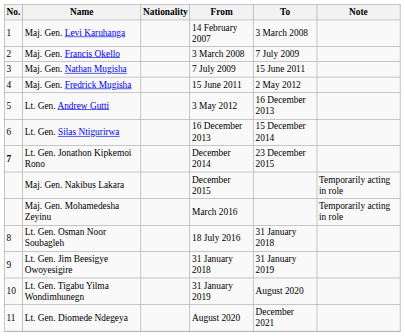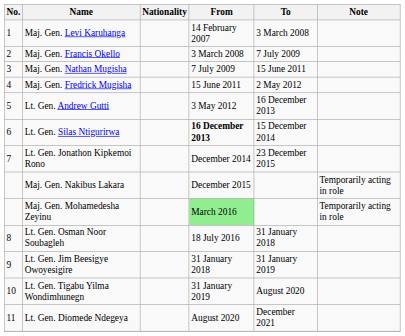(217, 132) normal -> (217, 132) bold
(9, 159) bold -> (9, 159) normal
(215, 212) no background -> (214, 212) lightgreen background
